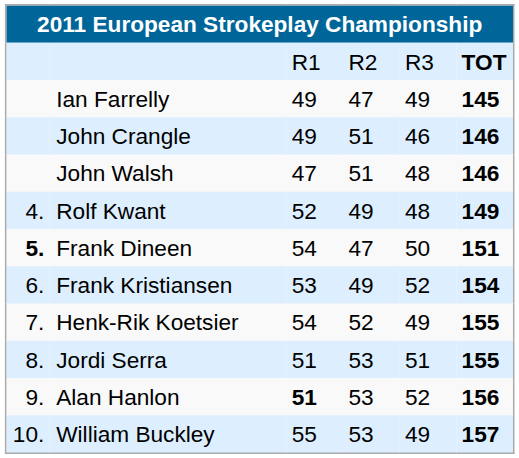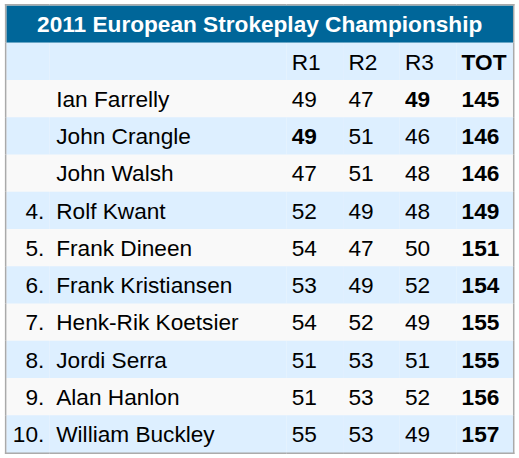(418, 99) normal -> (418, 99) bold
(304, 136) normal -> (304, 136) bold
(35, 248) bold -> (35, 248) normal
(304, 397) bold -> (304, 397) normal
